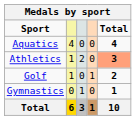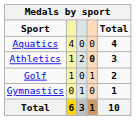(92, 60) normal -> (92, 60) bold
(114, 60) lightsalmon background -> (114, 60) no background
